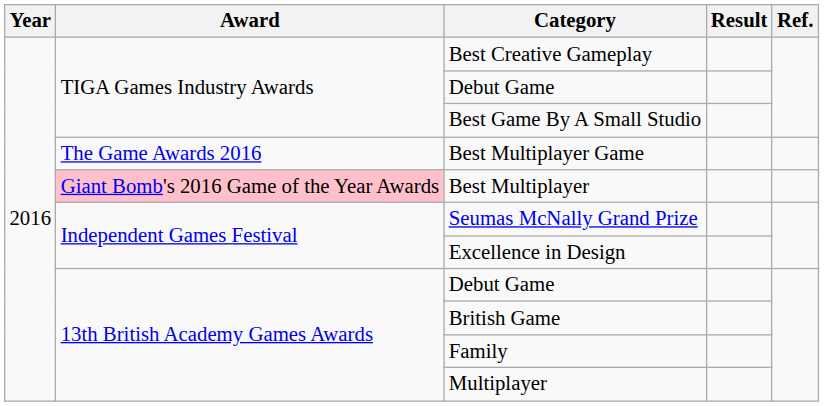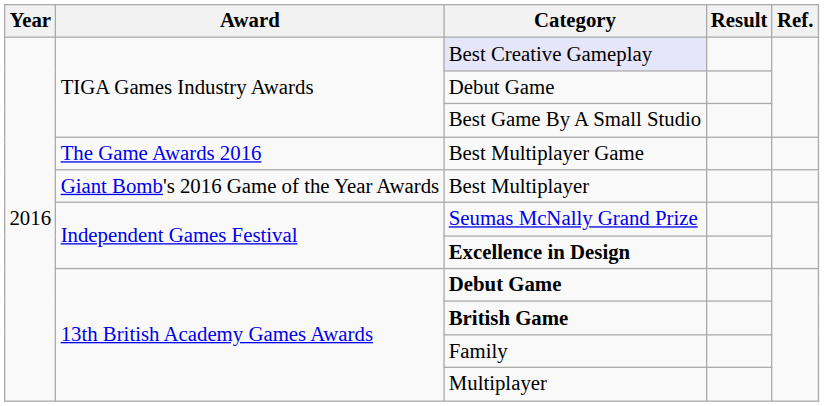(550, 53) no background -> (550, 53) lavender background
(250, 185) pink background -> (250, 185) no background
(537, 251) normal -> (539, 251) bold
(502, 284) normal -> (505, 284) bold
(504, 317) normal -> (509, 317) bold
